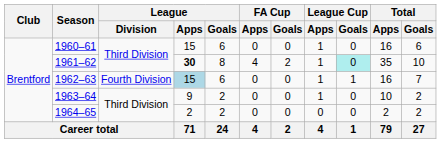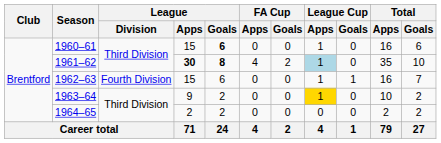(222, 46) normal -> (222, 46) bold
(222, 63) normal -> (222, 63) bold
(321, 63) no background -> (321, 63) lightblue background
(353, 63) paleturquoise background -> (353, 63) no background
(190, 79) lightblue background -> (190, 79) no background
(321, 96) no background -> (321, 96) gold background
